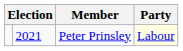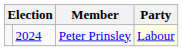(28, 35) 2021 -> (28, 35) 2024
